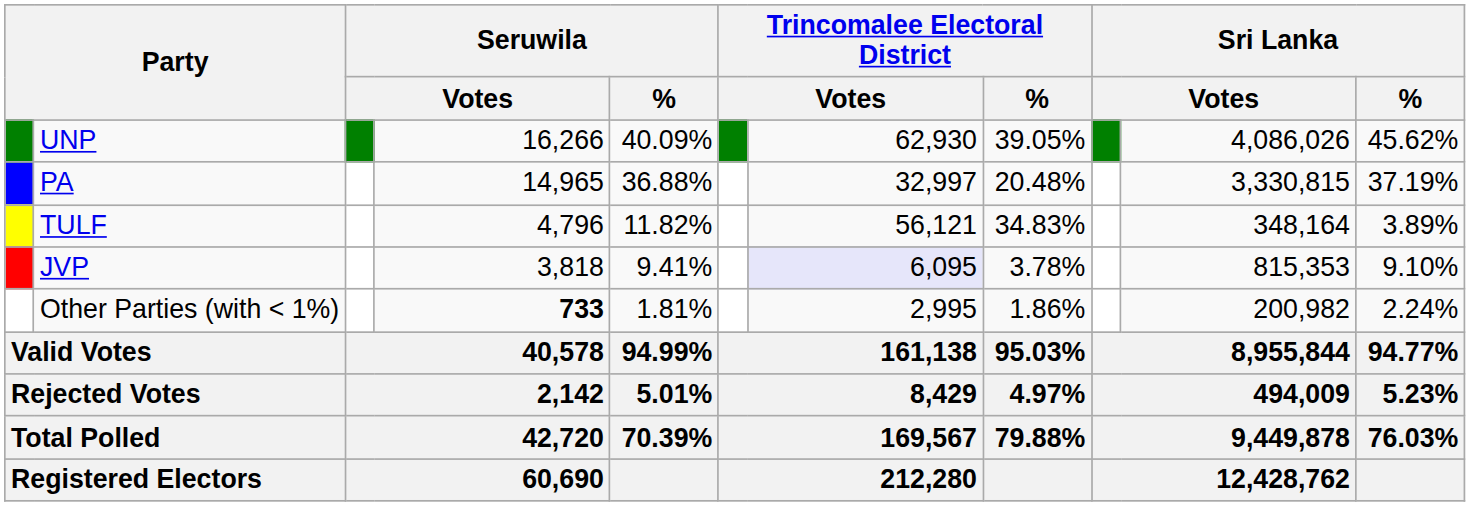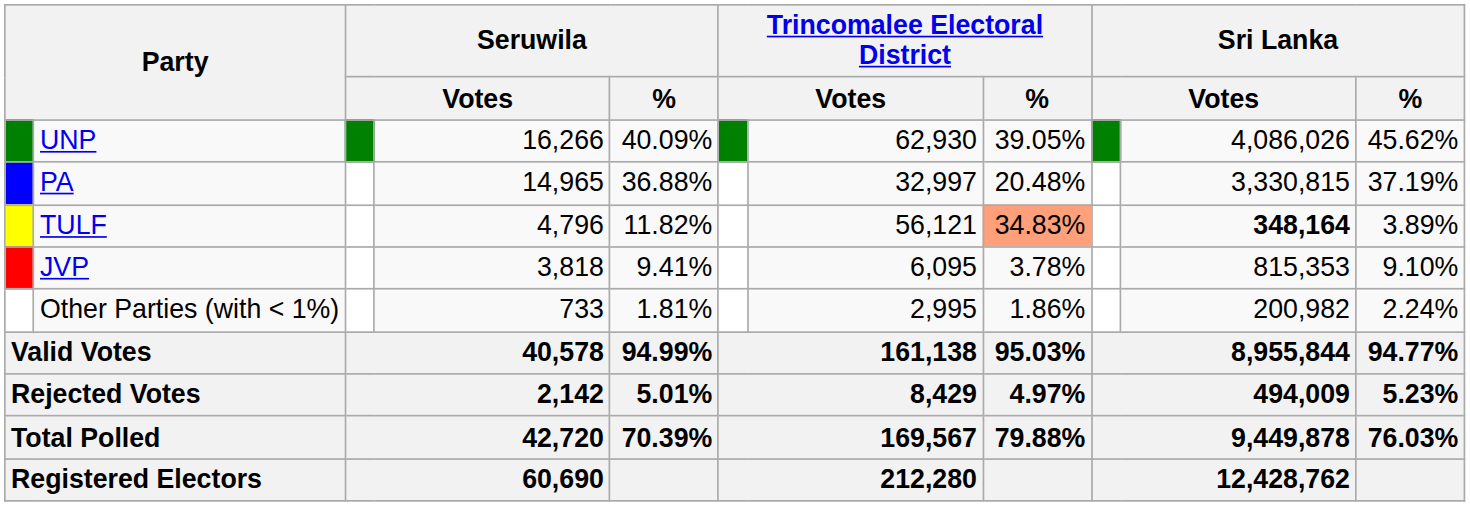(1040, 225) no background -> (1040, 225) lightsalmon background
(1302, 225) normal -> (1302, 225) bold
(943, 267) lavender background -> (943, 267) no background
(582, 310) bold -> (582, 310) normal
